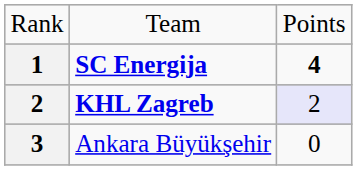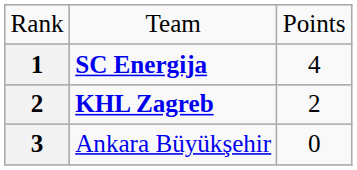(314, 64) bold -> (314, 64) normal
(314, 104) lavender background -> (314, 104) no background
